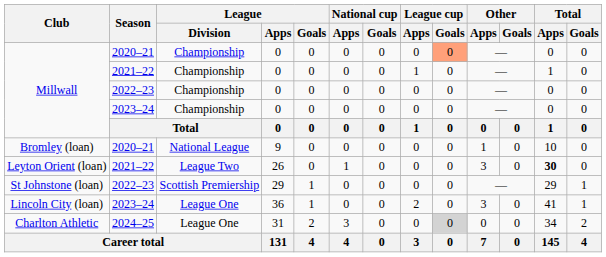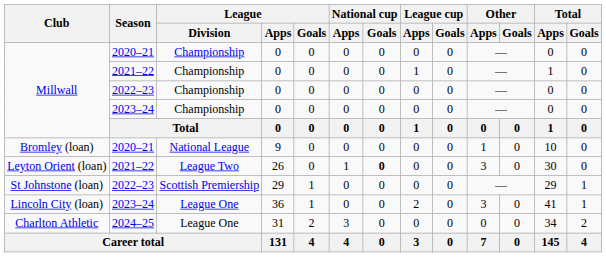(450, 52) lightsalmon background -> (450, 52) no background
(382, 166) normal -> (382, 166) bold
(551, 166) bold -> (551, 166) normal
(450, 223) lightgrey background -> (450, 223) no background
